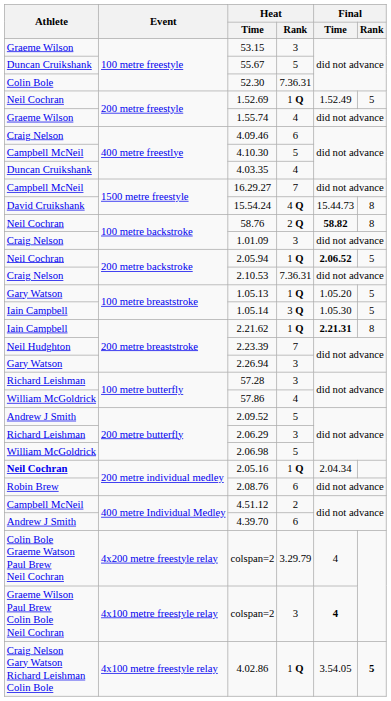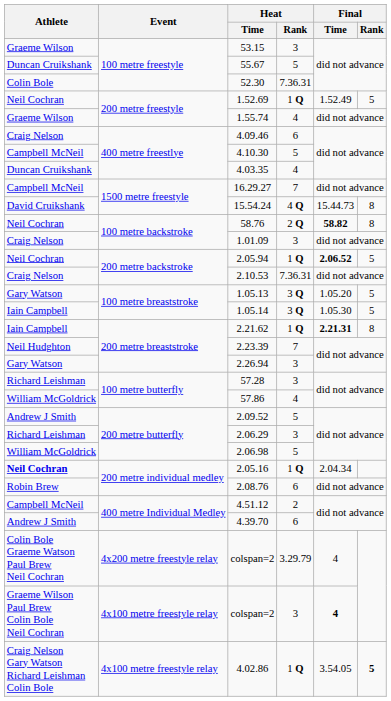(295, 293) 1 Q -> (295, 293) 3 Q
